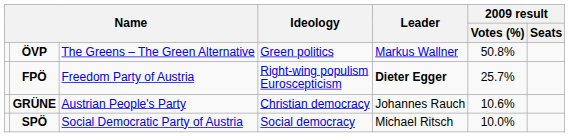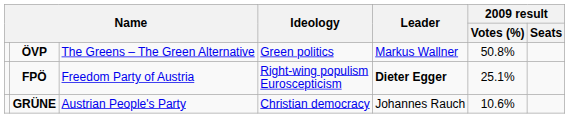(498, 77) 25.7% -> (498, 77) 25.1%
- row: (34, 122)
